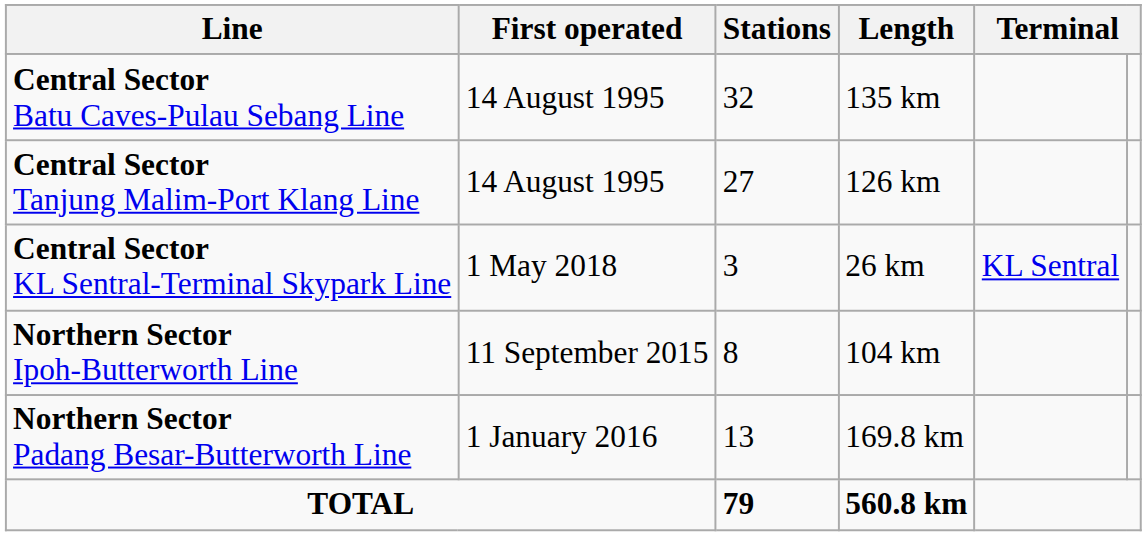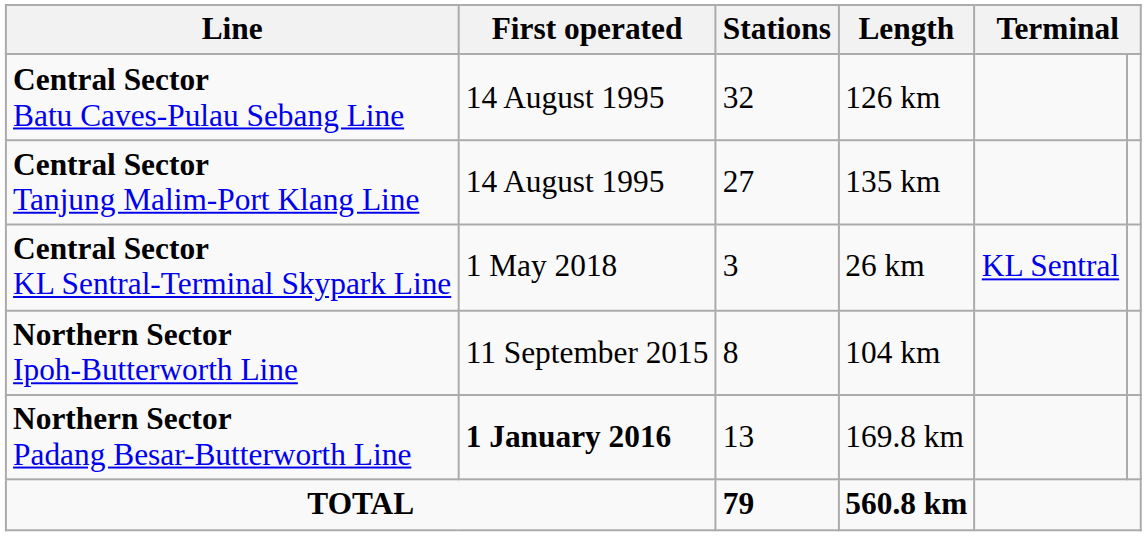(893, 96) 135 km -> (893, 96) 126 km
(893, 181) 126 km -> (893, 181) 135 km
(562, 436) normal -> (569, 436) bold
